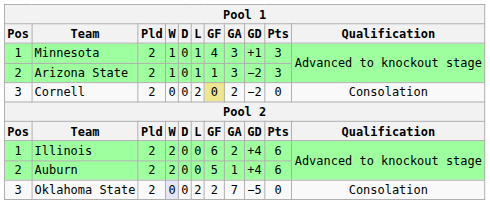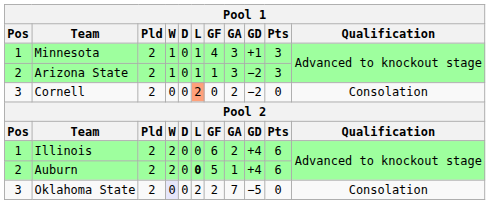(198, 92) no background -> (198, 92) lightsalmon background
(214, 92) khaki background -> (214, 92) no background
(198, 170) normal -> (198, 170) bold
